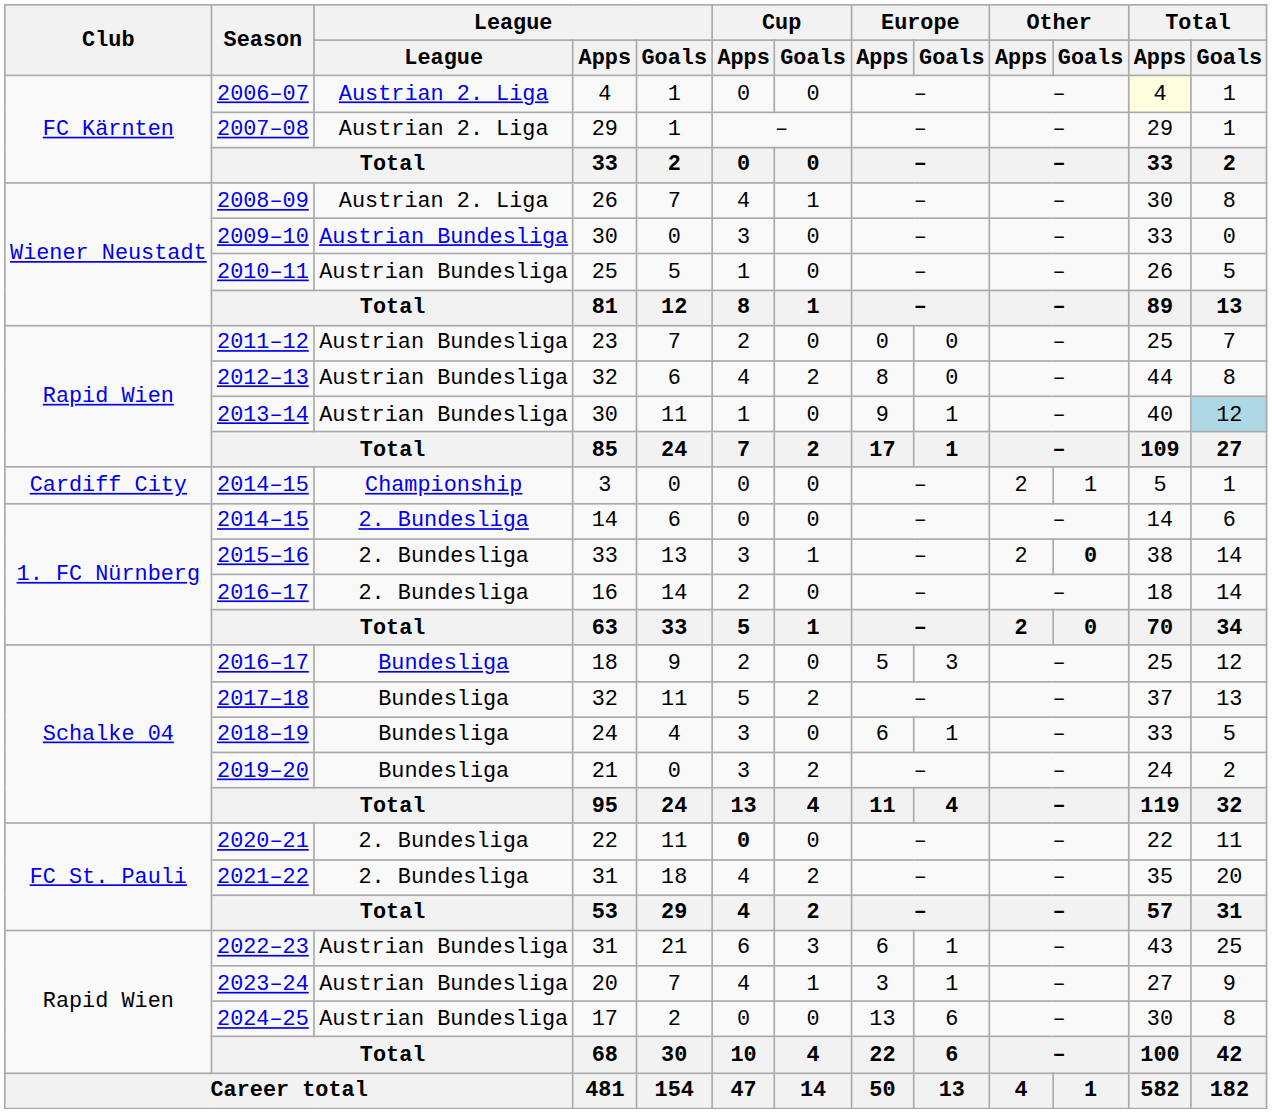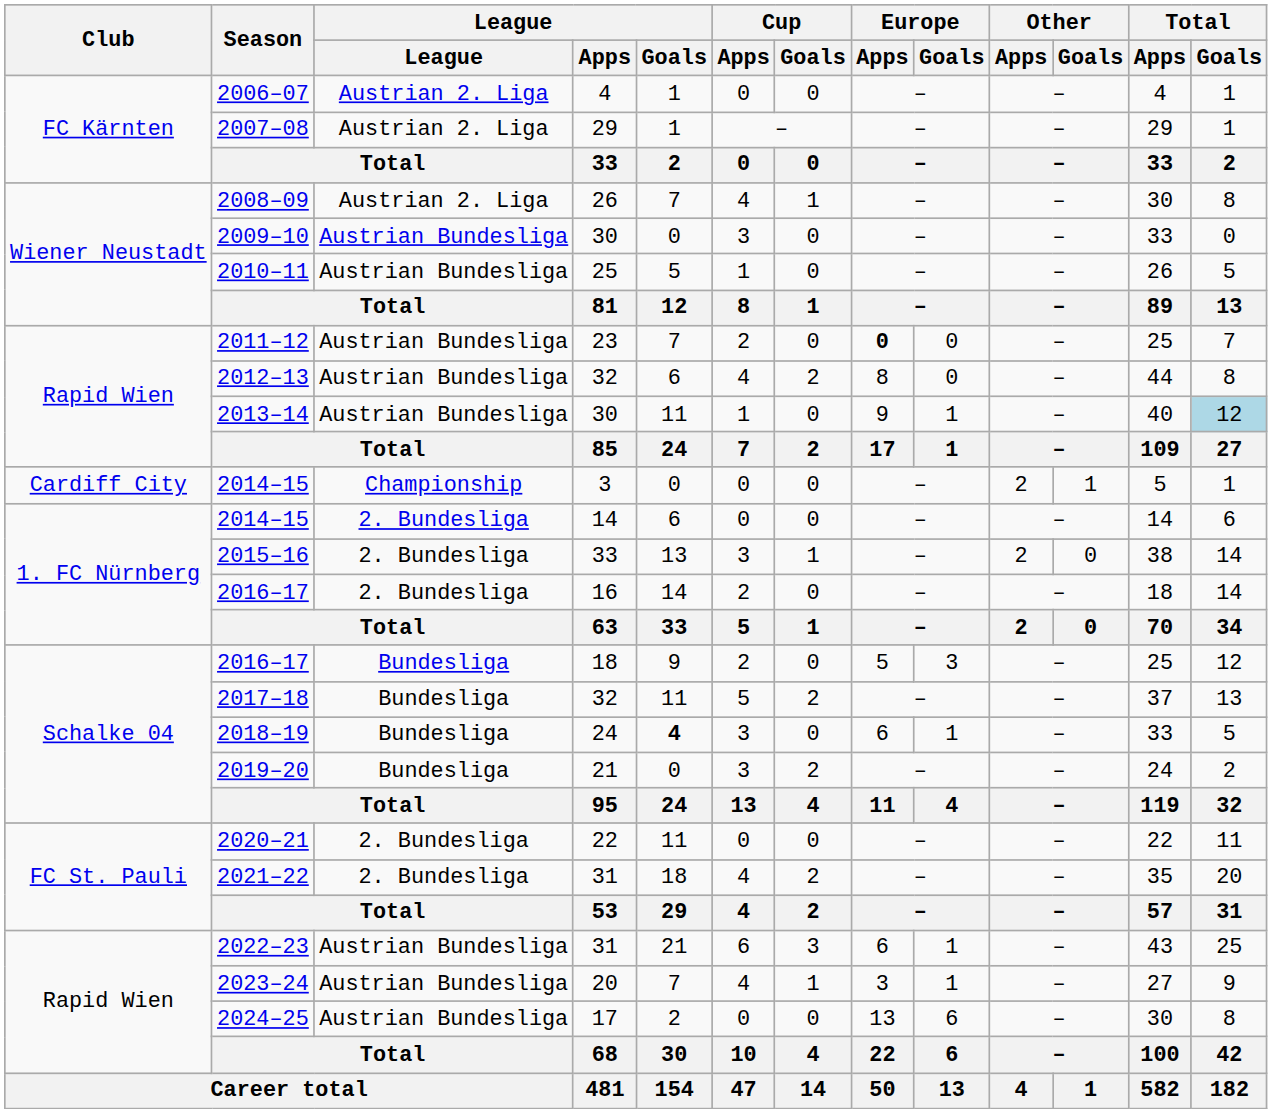(1160, 94) lightyellow background -> (1160, 94) no background
(882, 343) normal -> (882, 343) bold
(1091, 557) bold -> (1091, 557) normal
(674, 735) normal -> (674, 735) bold
(744, 841) bold -> (744, 841) normal
